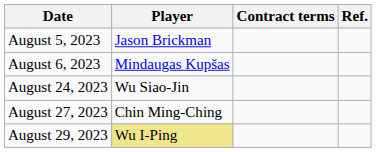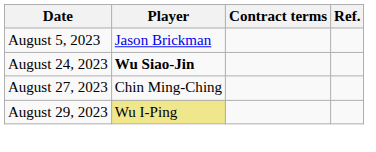- row: (54, 64)
(152, 87) normal -> (155, 64) bold
